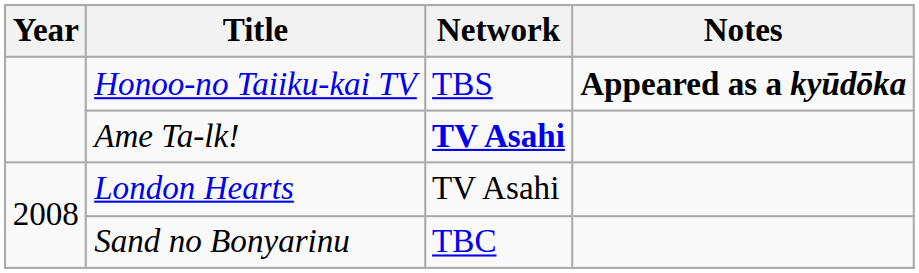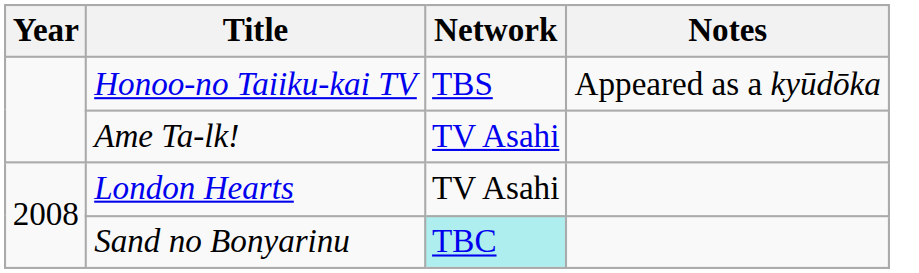(743, 83) bold -> (728, 83) normal
(499, 135) bold -> (496, 135) normal
(464, 240) no background -> (464, 240) paleturquoise background
